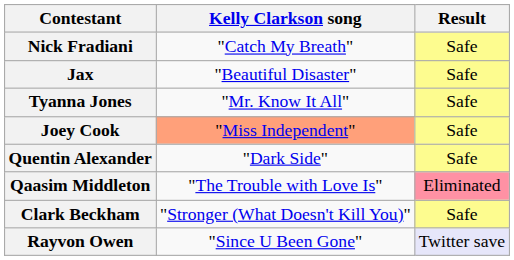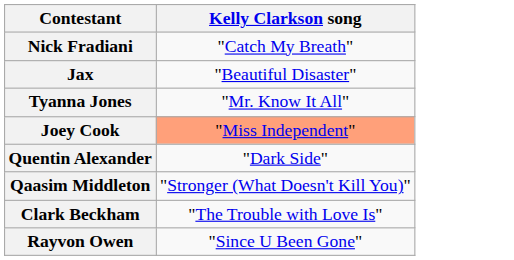- column: (462, 18)
(285, 185) "The Trouble with Love Is" -> (285, 185) "Stronger (What Doesn't Kill You)"
(285, 213) "Stronger (What Doesn't Kill You)" -> (285, 213) "The Trouble with Love Is"
